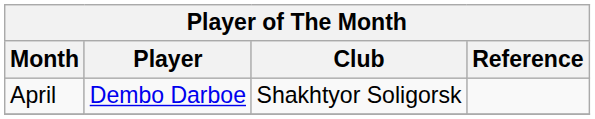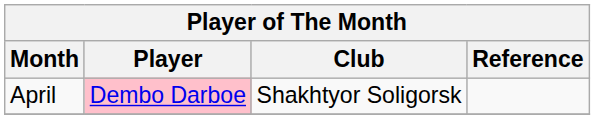(168, 95) no background -> (168, 95) pink background
